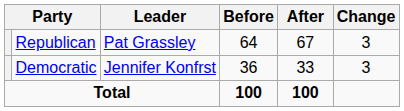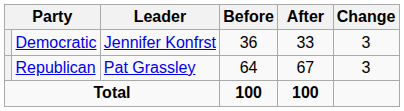rows swapped: (56, 42) <-> (56, 67)
